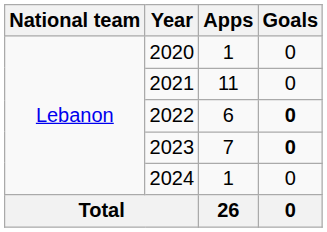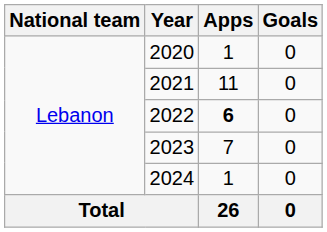(228, 115) normal -> (228, 115) bold
(290, 115) bold -> (290, 115) normal
(290, 147) bold -> (290, 147) normal
